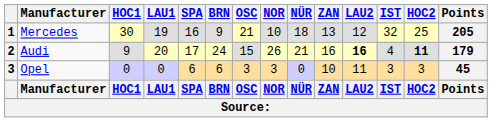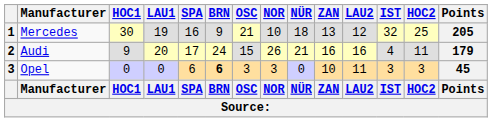(359, 52) bold -> (359, 52) normal
(421, 52) bold -> (421, 52) normal
(219, 70) normal -> (219, 70) bold
